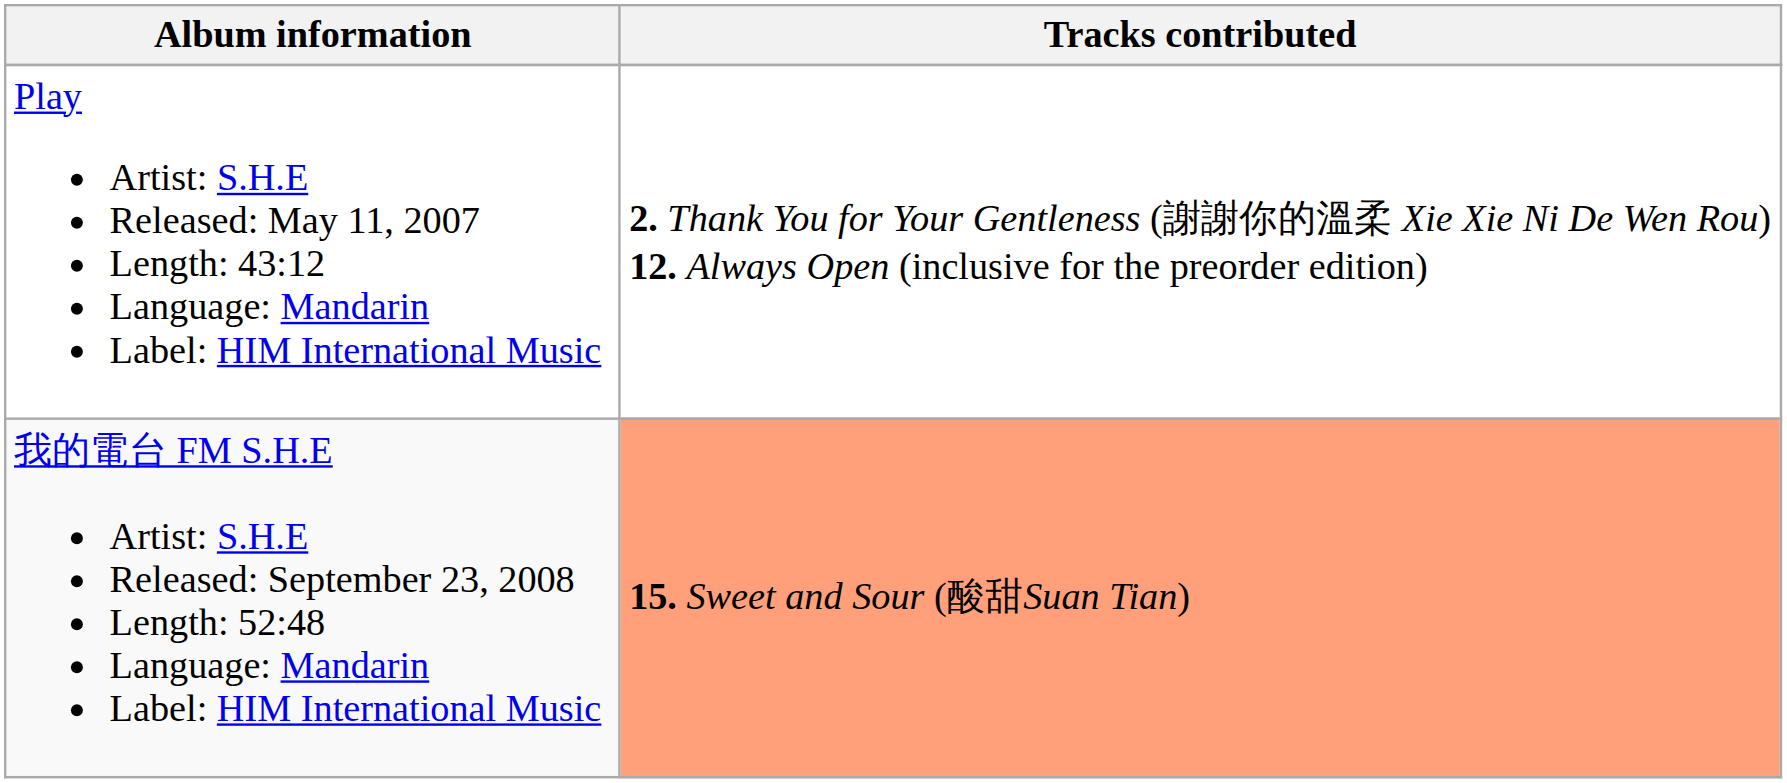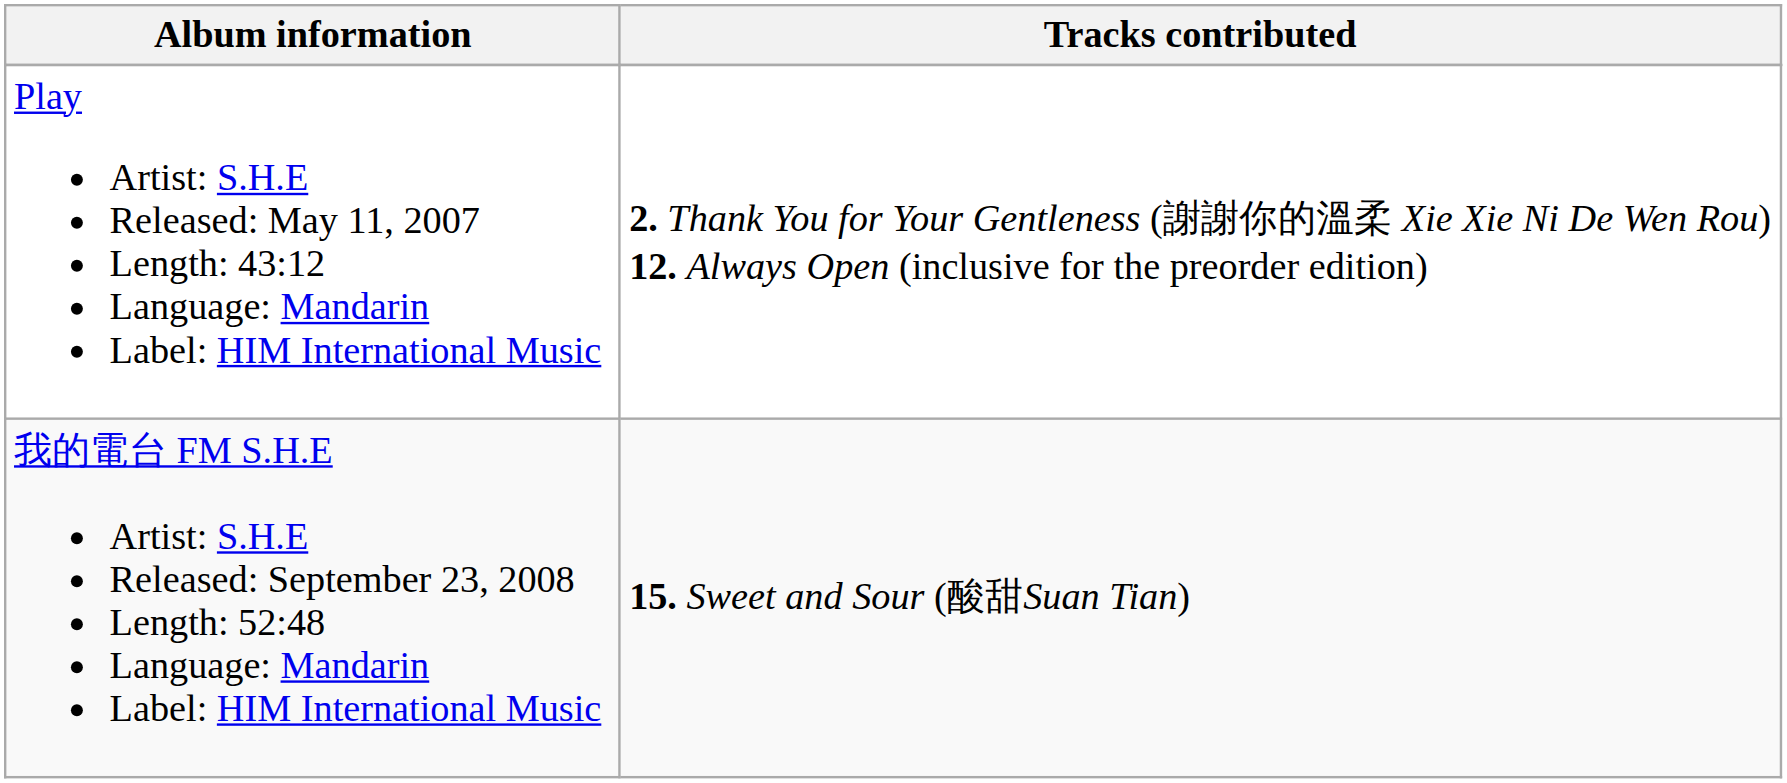(910, 595) lightsalmon background -> (910, 595) no background
